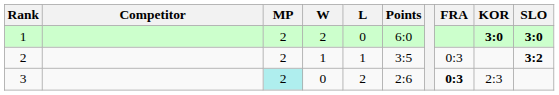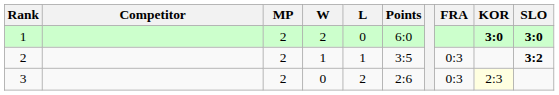(283, 79) paleturquoise background -> (283, 79) no background
(454, 79) bold -> (454, 79) normal
(494, 79) no background -> (494, 79) lightyellow background
